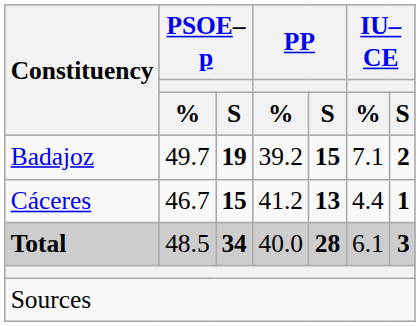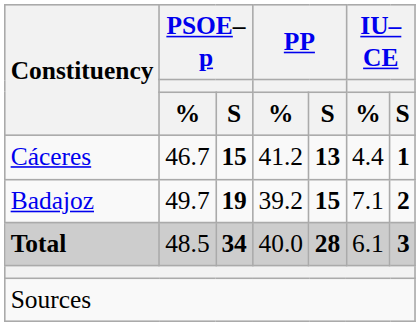rows swapped: (52, 156) <-> (51, 200)
